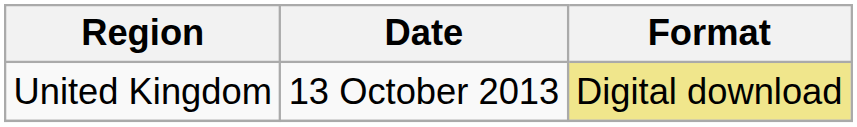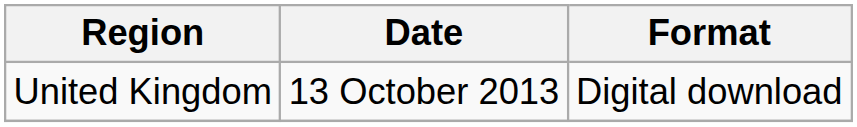(709, 90) khaki background -> (709, 90) no background
